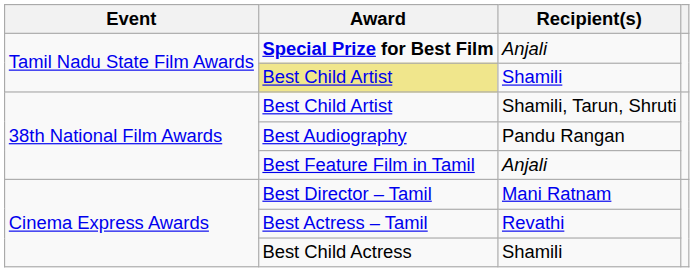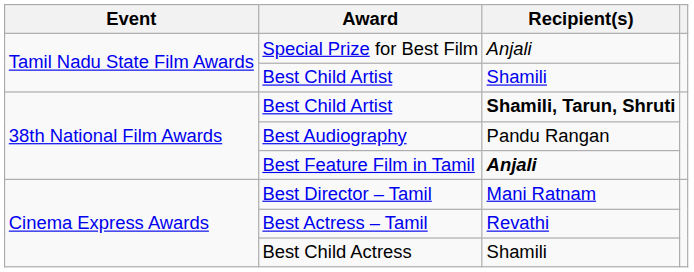(378, 48) bold -> (370, 48) normal
(327, 77) khaki background -> (327, 77) no background
(589, 106) normal -> (581, 106) bold
(524, 164) normal -> (512, 164) bold
